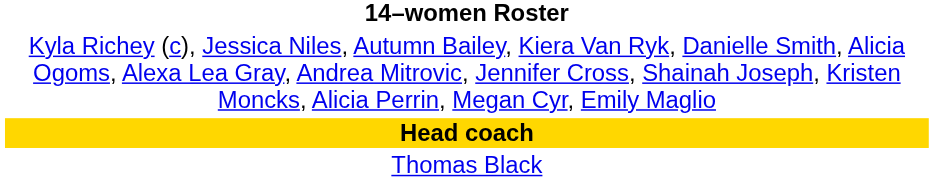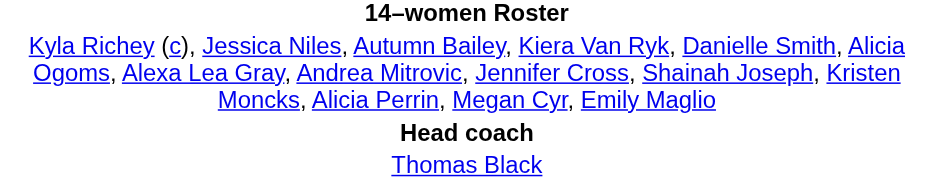(467, 132) gold background -> (467, 132) no background
